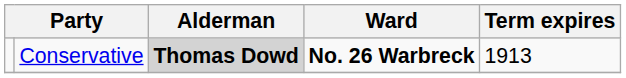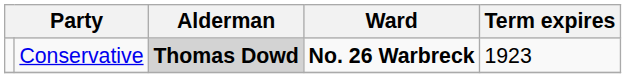(508, 55) 1913 -> (508, 55) 1923
